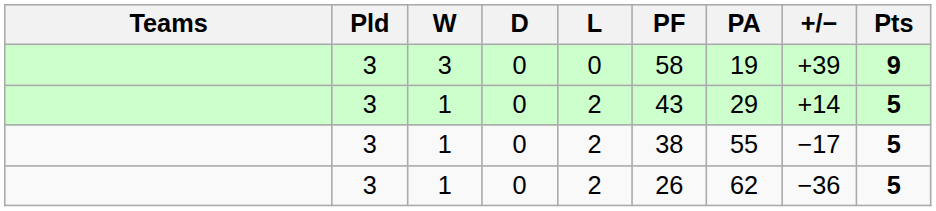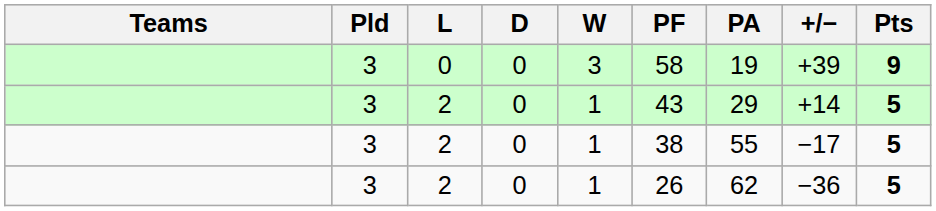columns swapped: (445, 24) <-> (594, 24)
